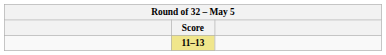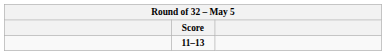(193, 43) khaki background -> (193, 43) no background
